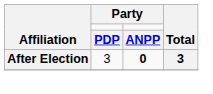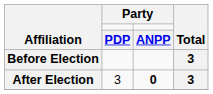+ row: (53, 59)
